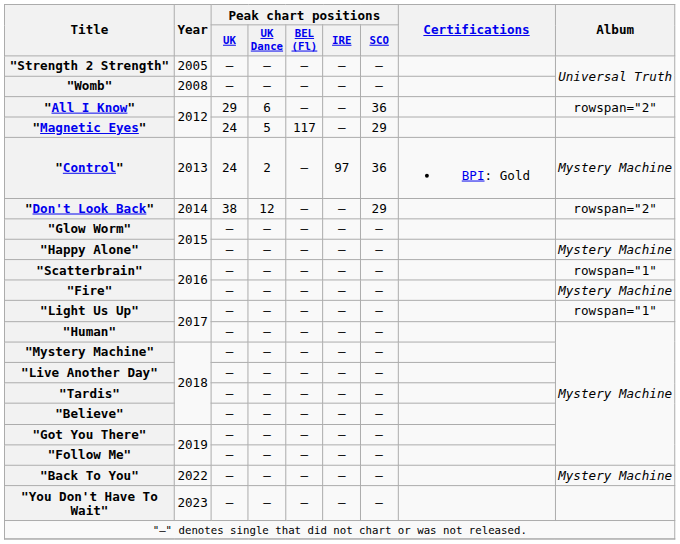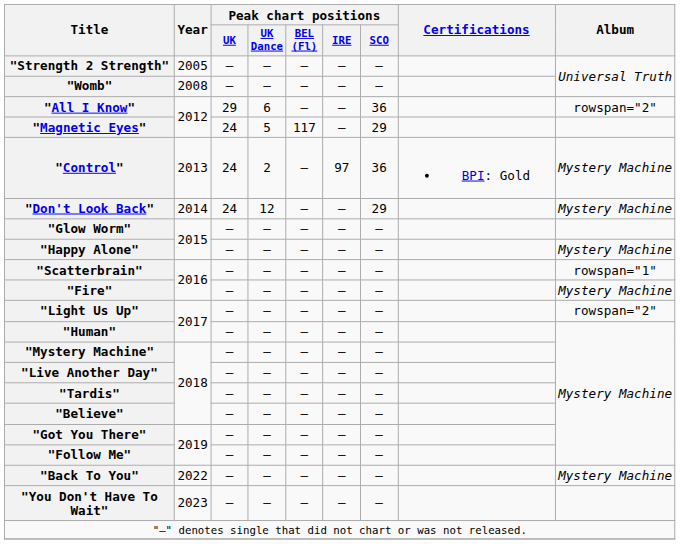(229, 208) 38 -> (229, 208) 24
(615, 208) rowspan="2" -> (615, 208) Mystery Machine
(615, 311) rowspan="1" -> (615, 311) rowspan="2"
